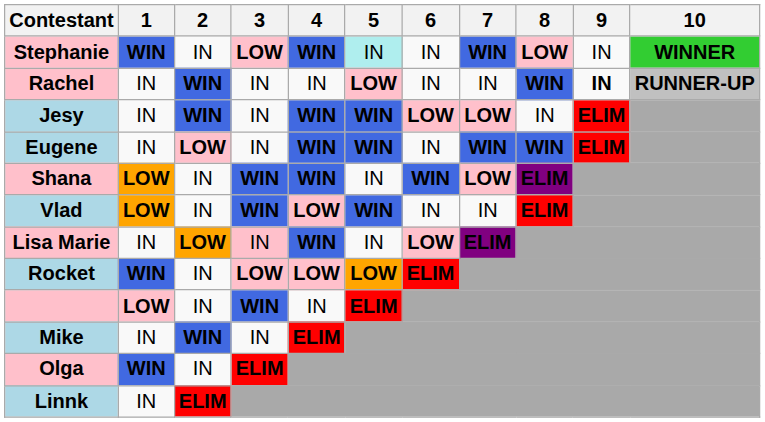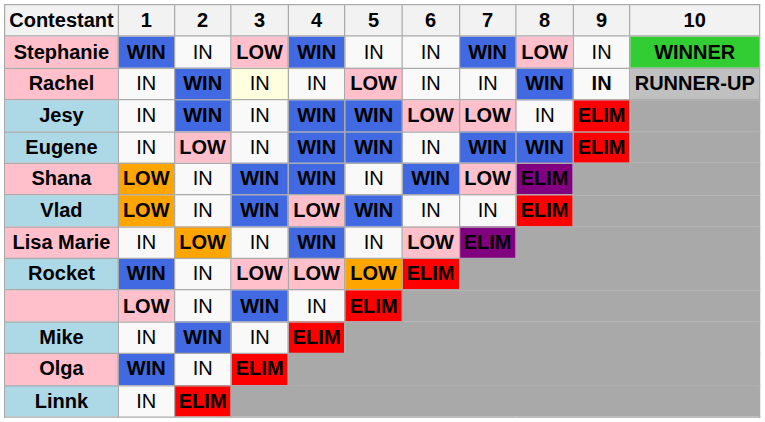(374, 52) paleturquoise background -> (374, 52) no background
(260, 83) no background -> (260, 83) lightyellow background
(260, 242) pink background -> (260, 242) no background
